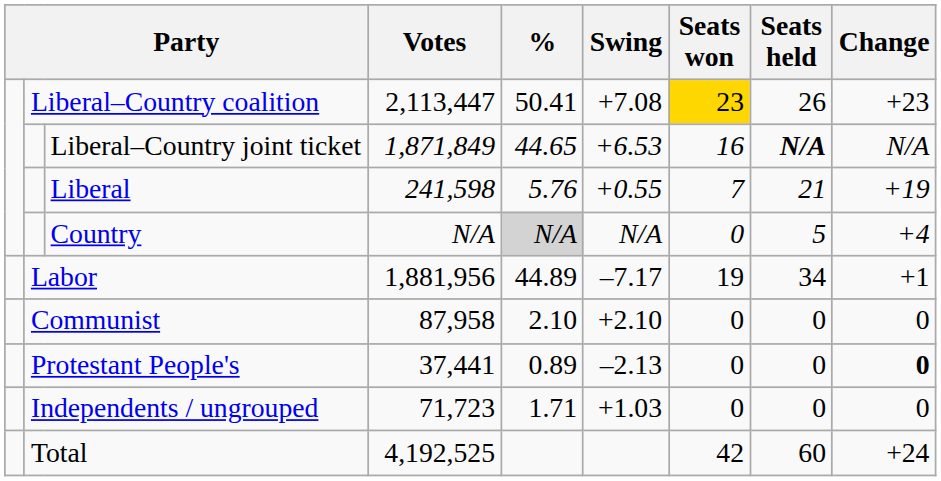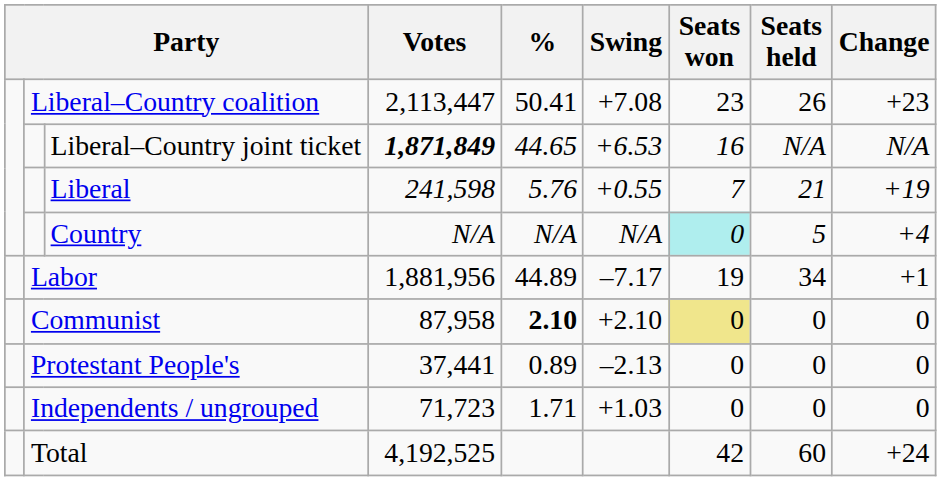(730, 101) gold background -> (730, 101) no background
(440, 145) normal -> (440, 145) bold
(803, 145) bold -> (804, 145) normal
(555, 233) lightgrey background -> (555, 233) no background
(737, 233) no background -> (737, 233) paleturquoise background
(553, 320) normal -> (553, 320) bold
(737, 320) no background -> (737, 320) khaki background
(923, 364) bold -> (923, 364) normal
